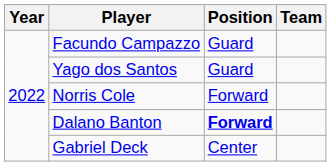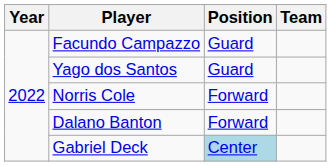(240, 122) bold -> (238, 122) normal
(232, 148) no background -> (232, 148) lightblue background
